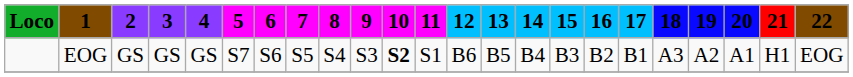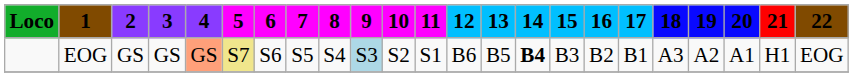(204, 54) no background -> (204, 54) lightsalmon background
(238, 54) no background -> (238, 54) khaki background
(367, 54) no background -> (367, 54) lightblue background
(399, 54) bold -> (399, 54) normal
(533, 54) normal -> (533, 54) bold
